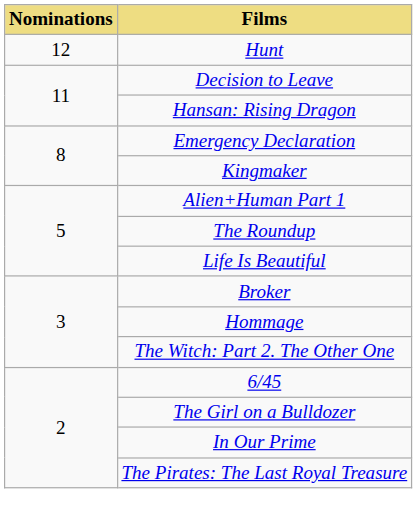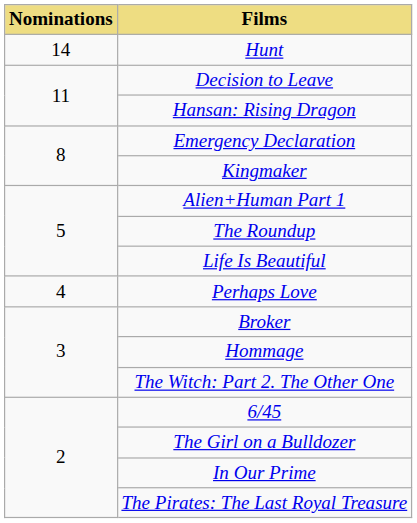(61, 49) 12 -> (61, 49) 14
+ row: (264, 291)
